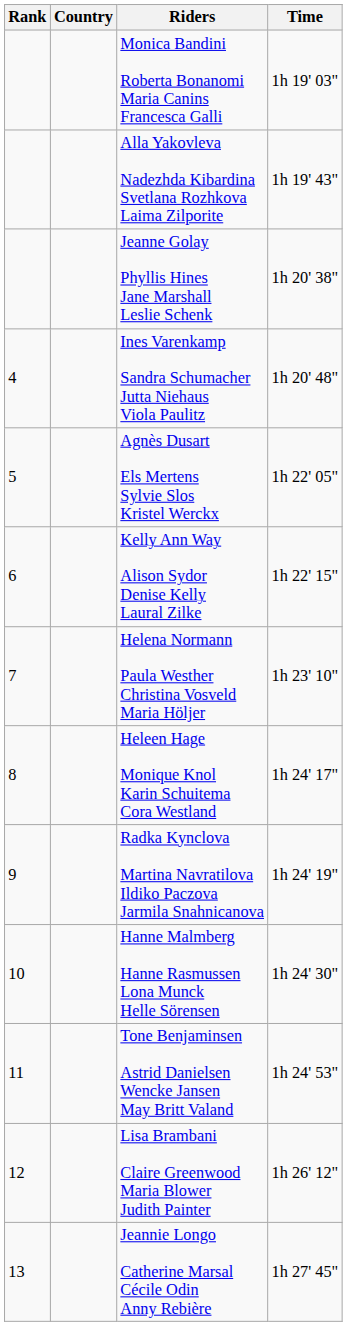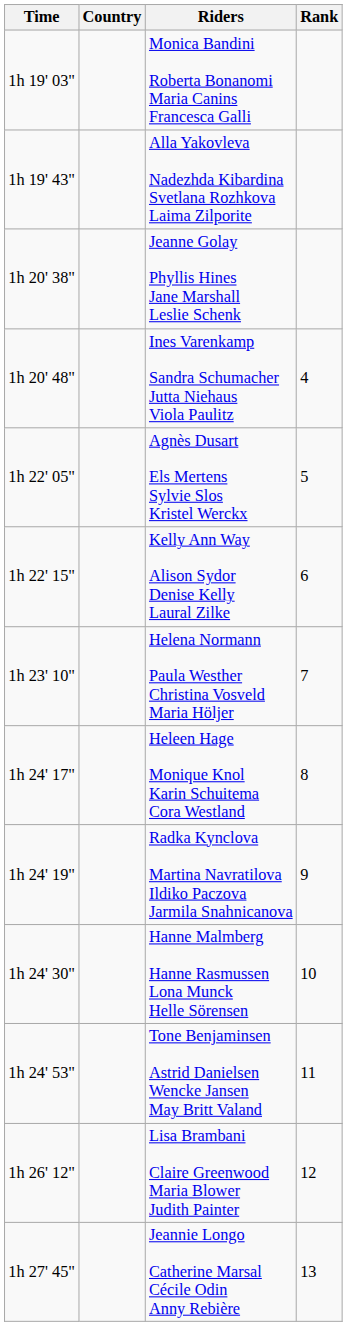columns swapped: (27, 17) <-> (305, 17)
